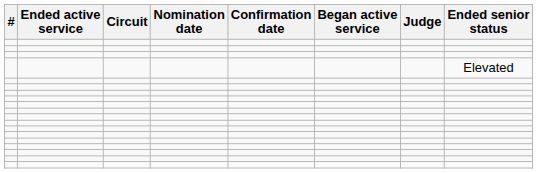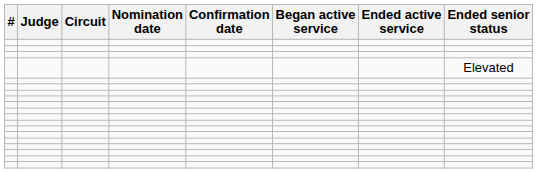columns swapped: (422, 22) <-> (61, 22)
